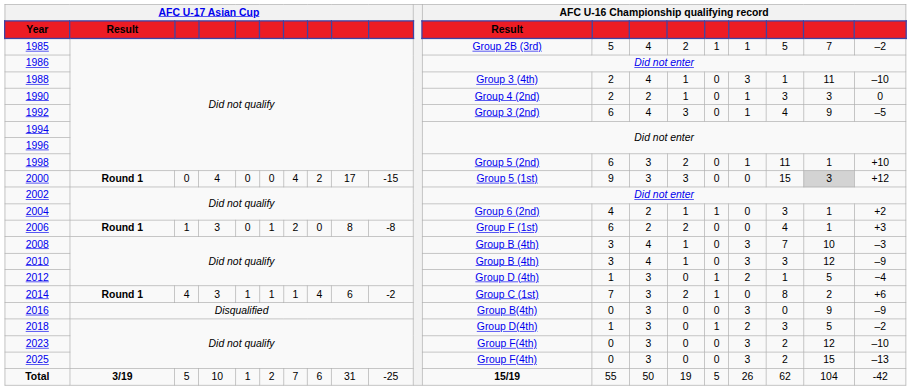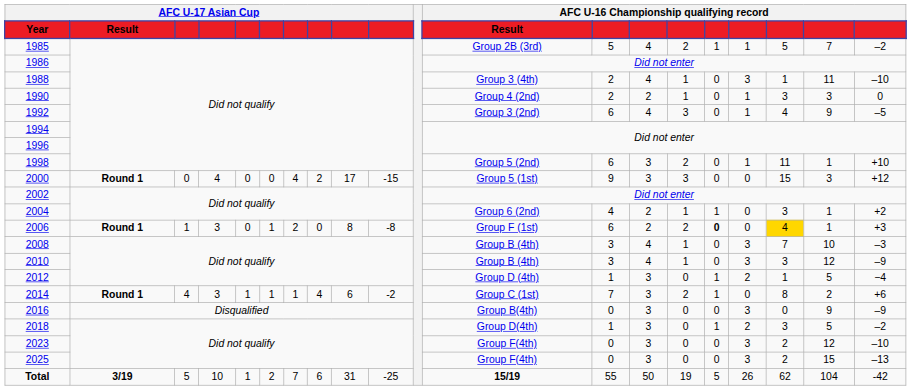(829, 178) lightgrey background -> (829, 178) no background
(717, 228) normal -> (717, 228) bold
(785, 228) no background -> (785, 228) gold background
